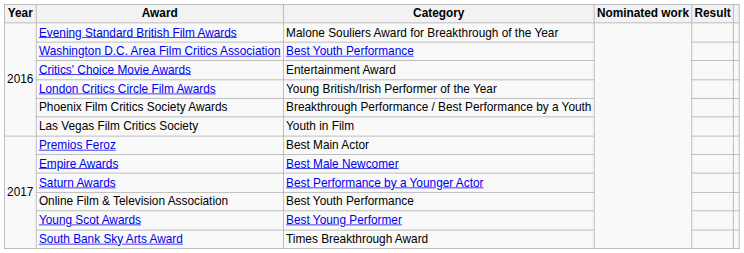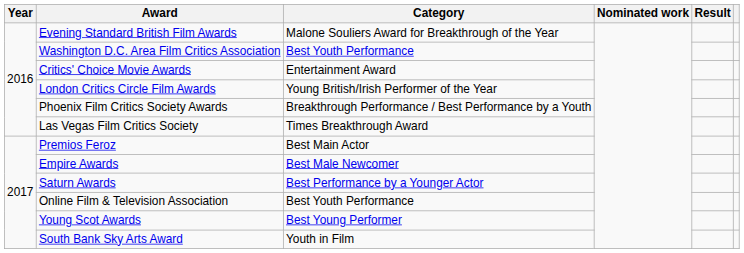(320, 126) Youth in Film -> (357, 126) Times Breakthrough Award
(357, 239) Times Breakthrough Award -> (320, 239) Youth in Film
